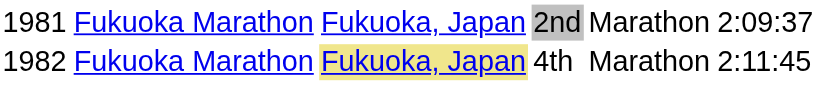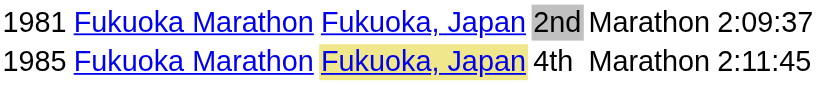(34, 61) 1982 -> (34, 61) 1985
